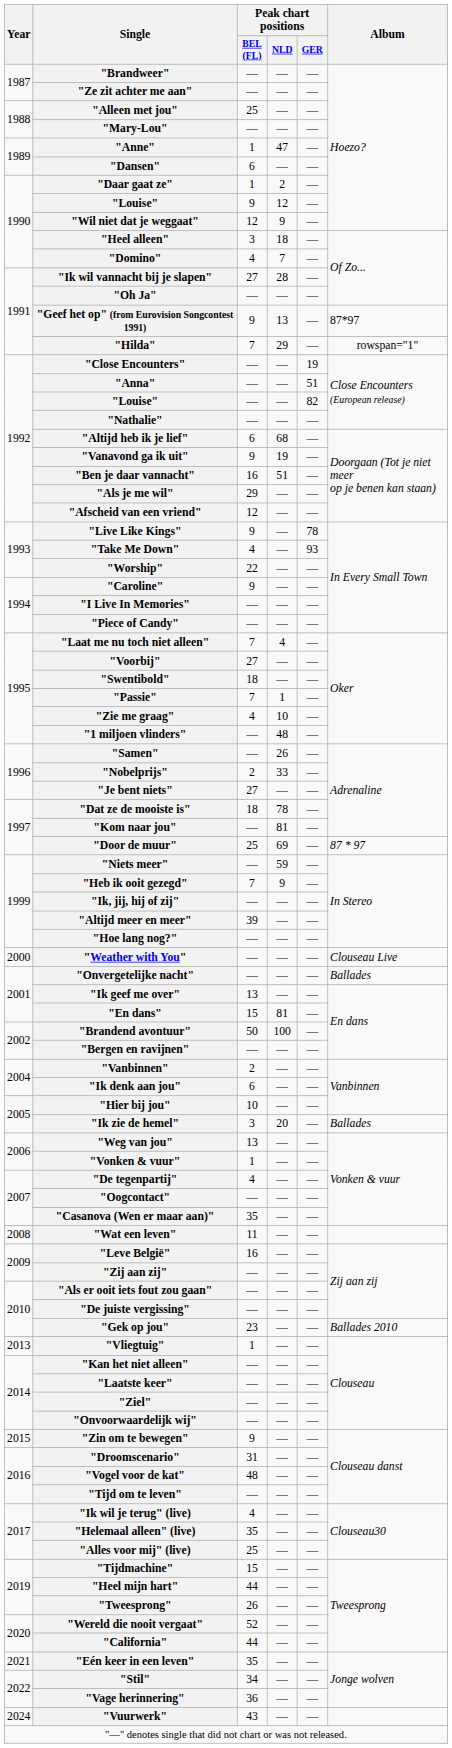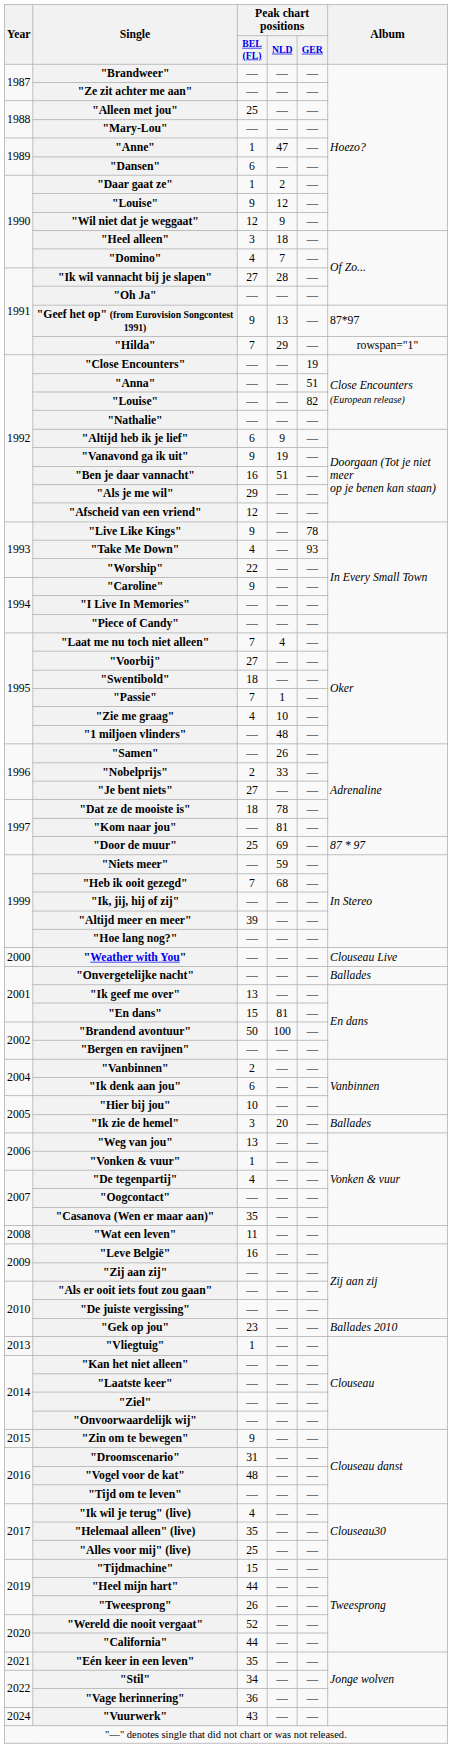(282, 438) 68 -> (282, 438) 9
(282, 883) 9 -> (282, 883) 68
